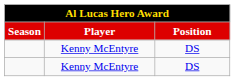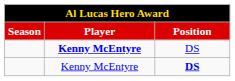(100, 48) normal -> (100, 48) bold
(192, 66) normal -> (192, 66) bold
